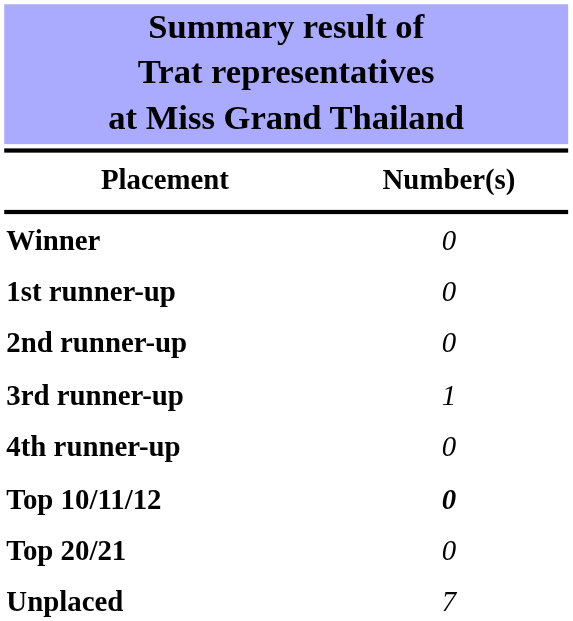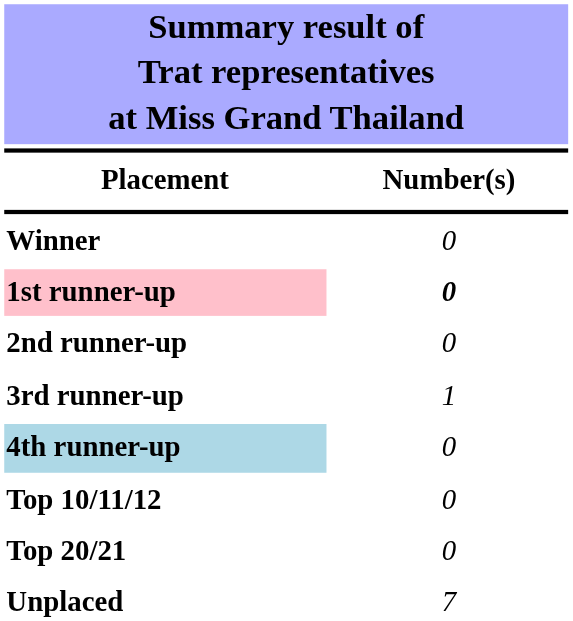(91, 292) no background -> (91, 292) pink background
(449, 292) normal -> (449, 292) bold
(94, 447) no background -> (94, 447) lightblue background
(449, 499) bold -> (449, 499) normal
